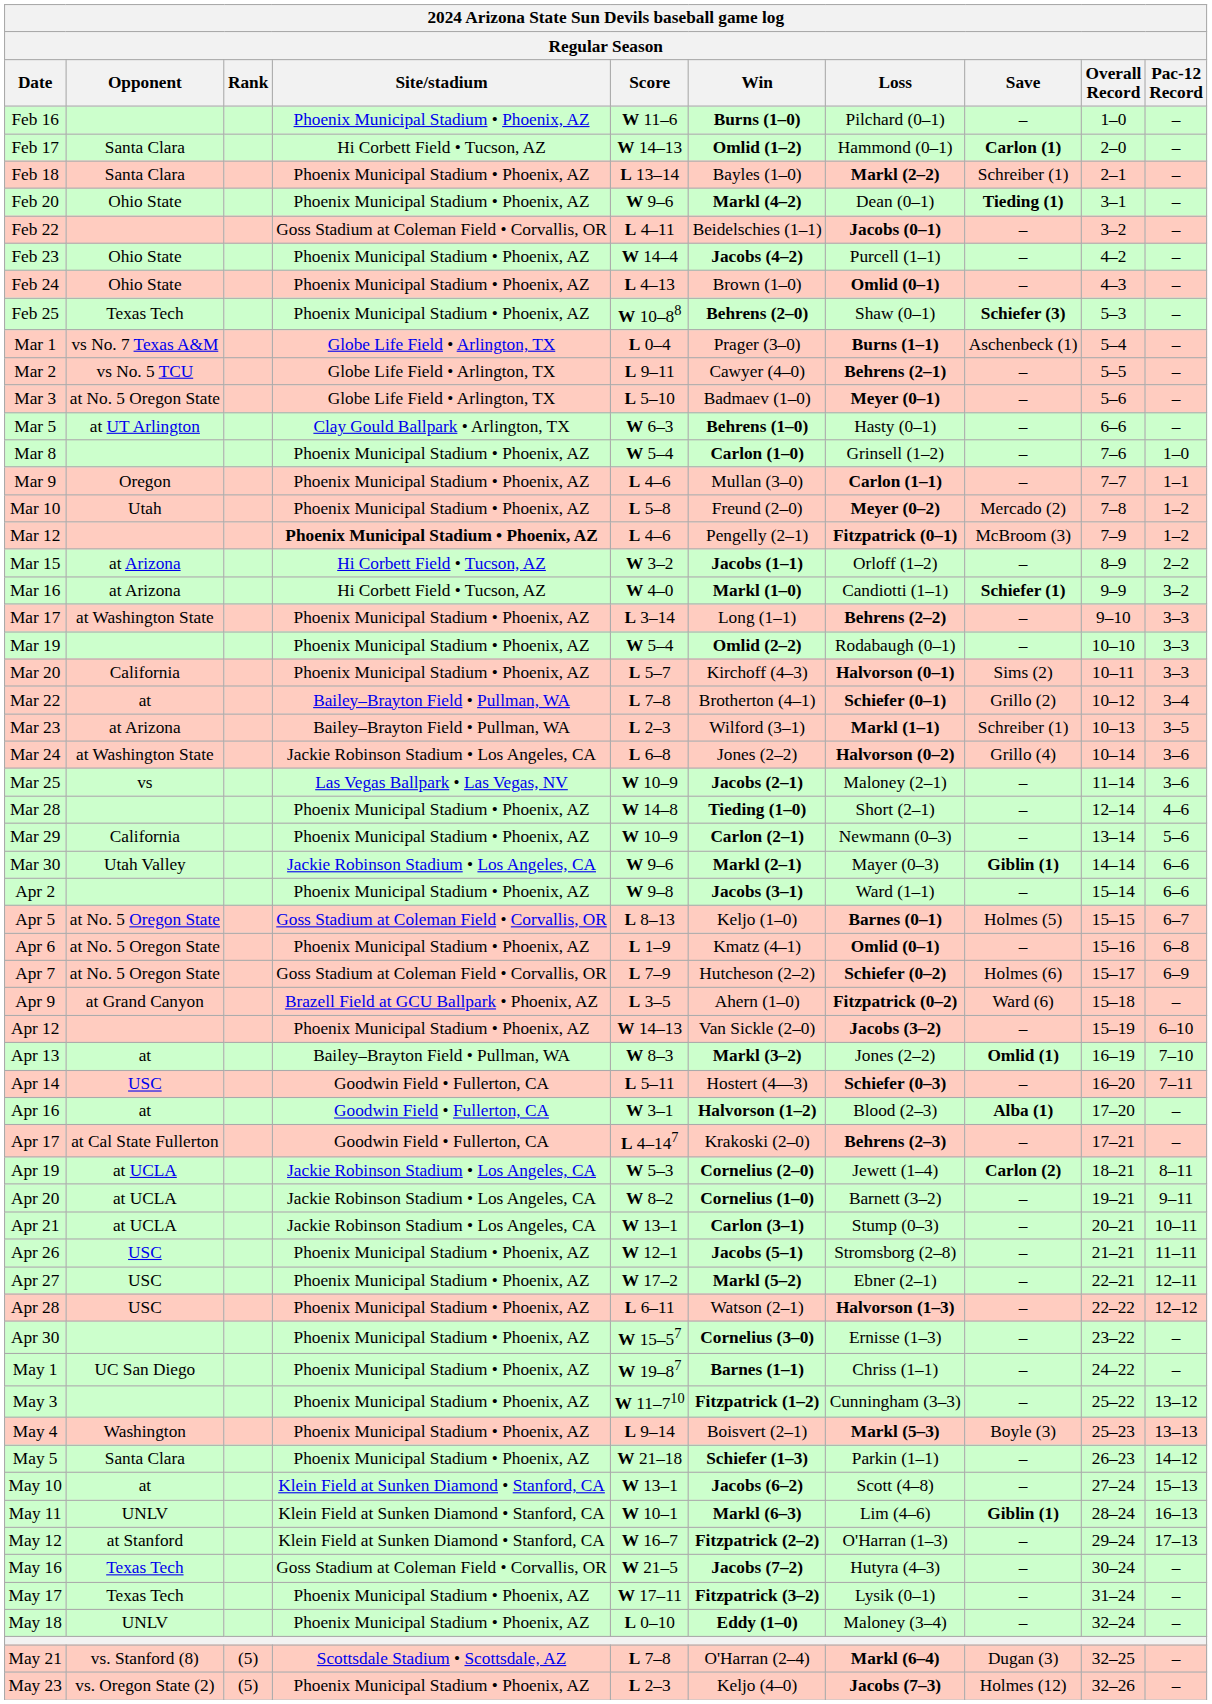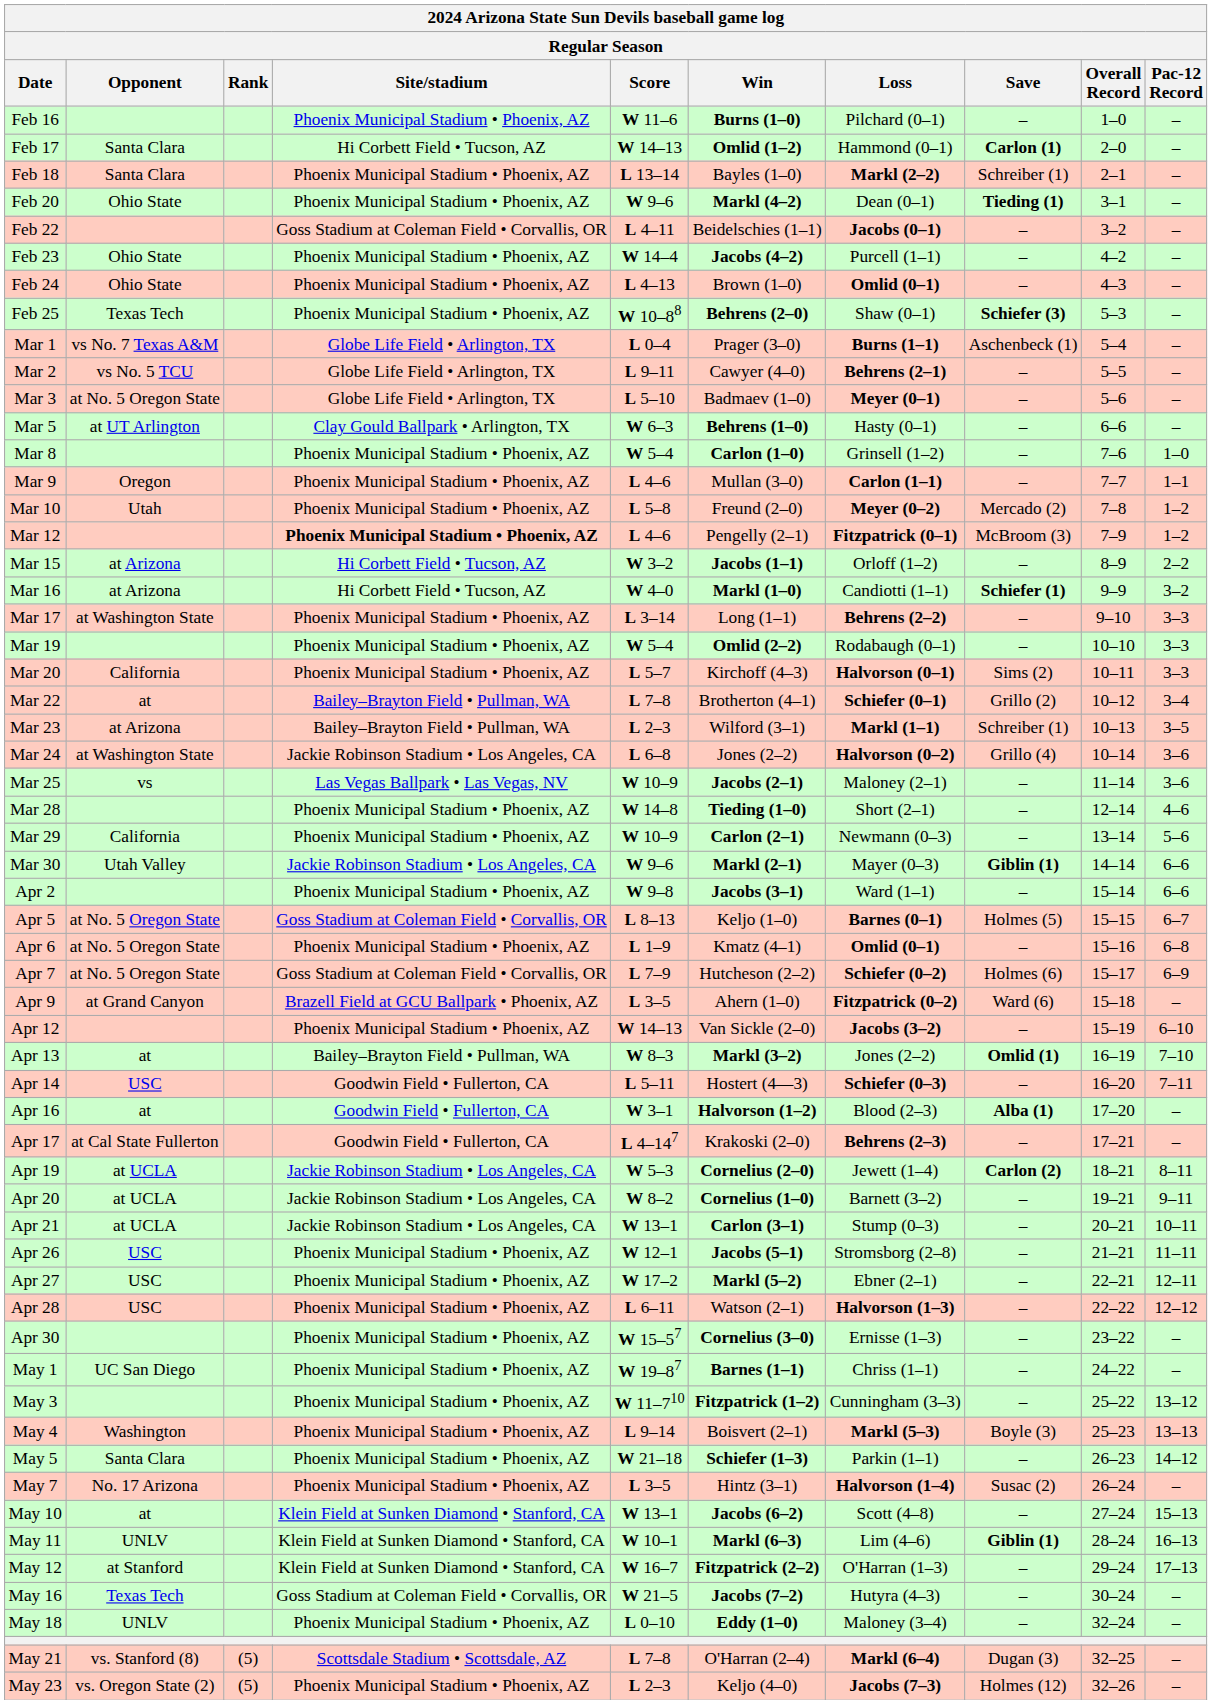+ row: (35, 1486)
- row: (35, 1595)
